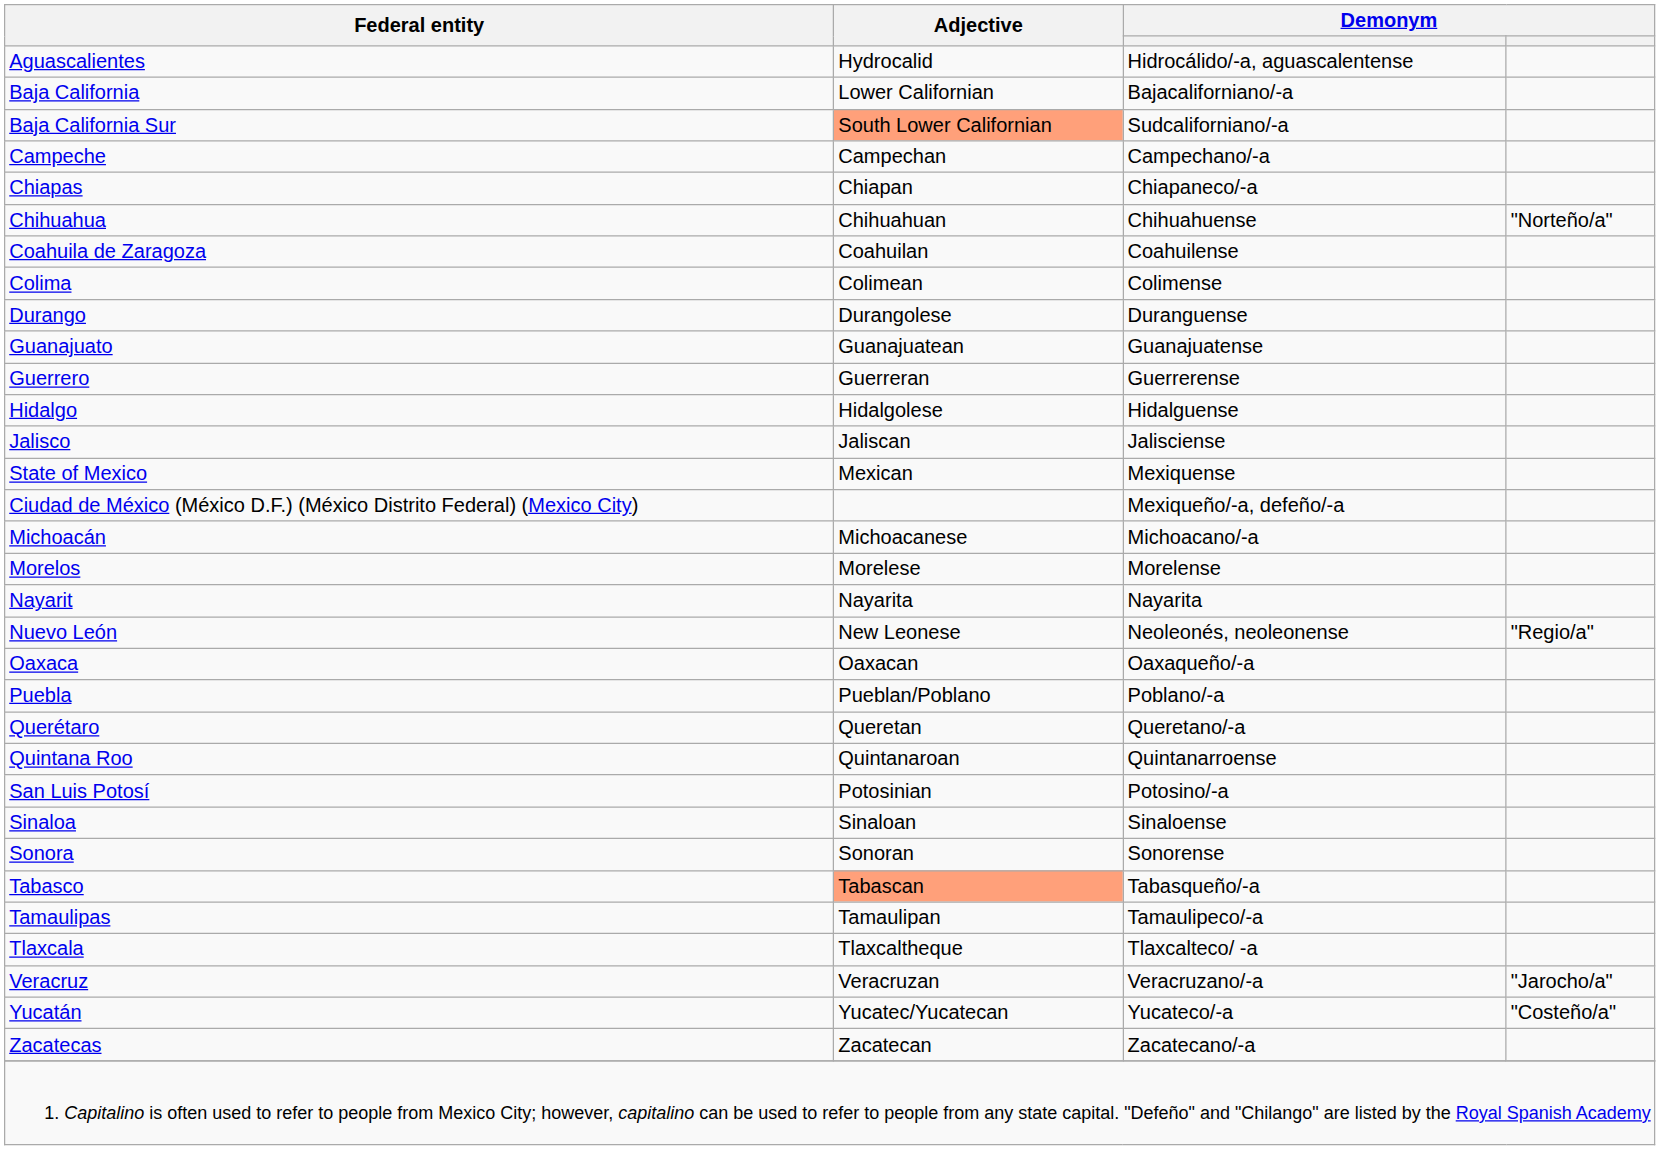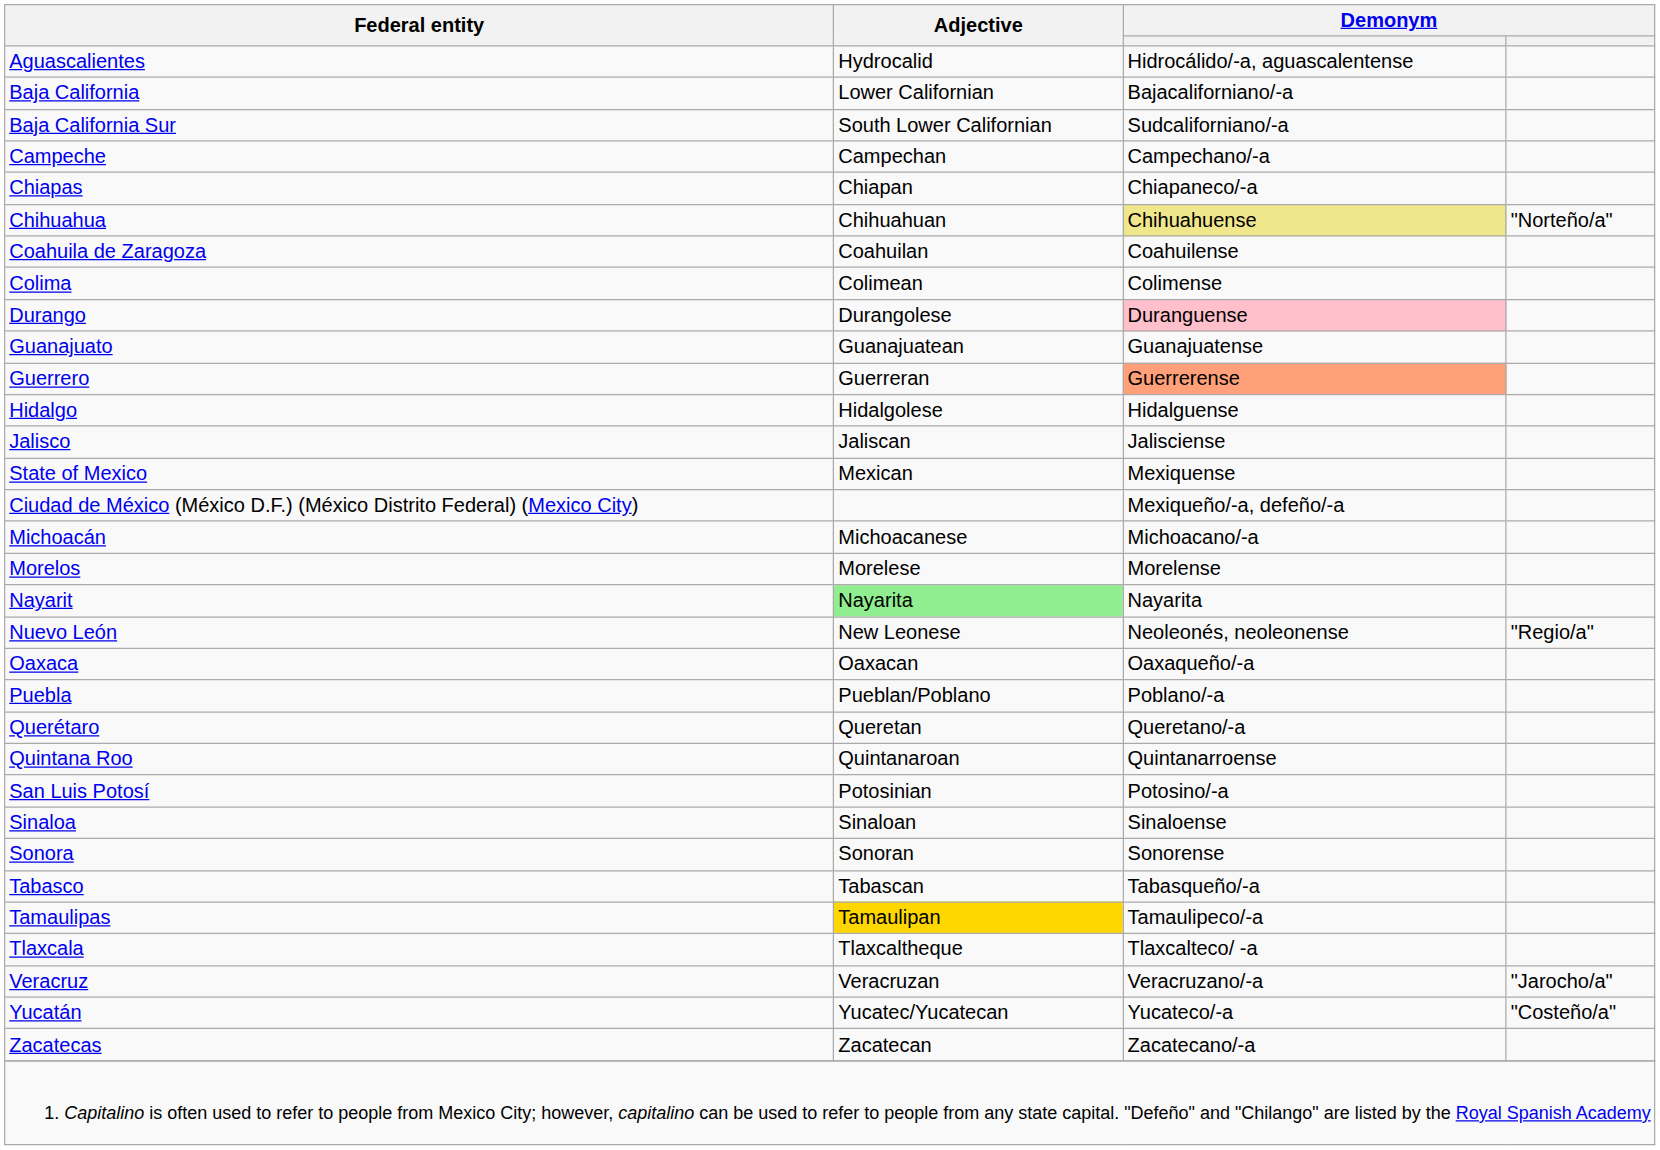(945, 124) lightsalmon background -> (945, 124) no background
(1192, 219) no background -> (1192, 219) khaki background
(1188, 315) no background -> (1188, 315) pink background
(1184, 378) no background -> (1184, 378) lightsalmon background
(876, 600) no background -> (876, 600) lightgreen background
(881, 885) lightsalmon background -> (881, 885) no background
(889, 917) no background -> (889, 917) gold background
